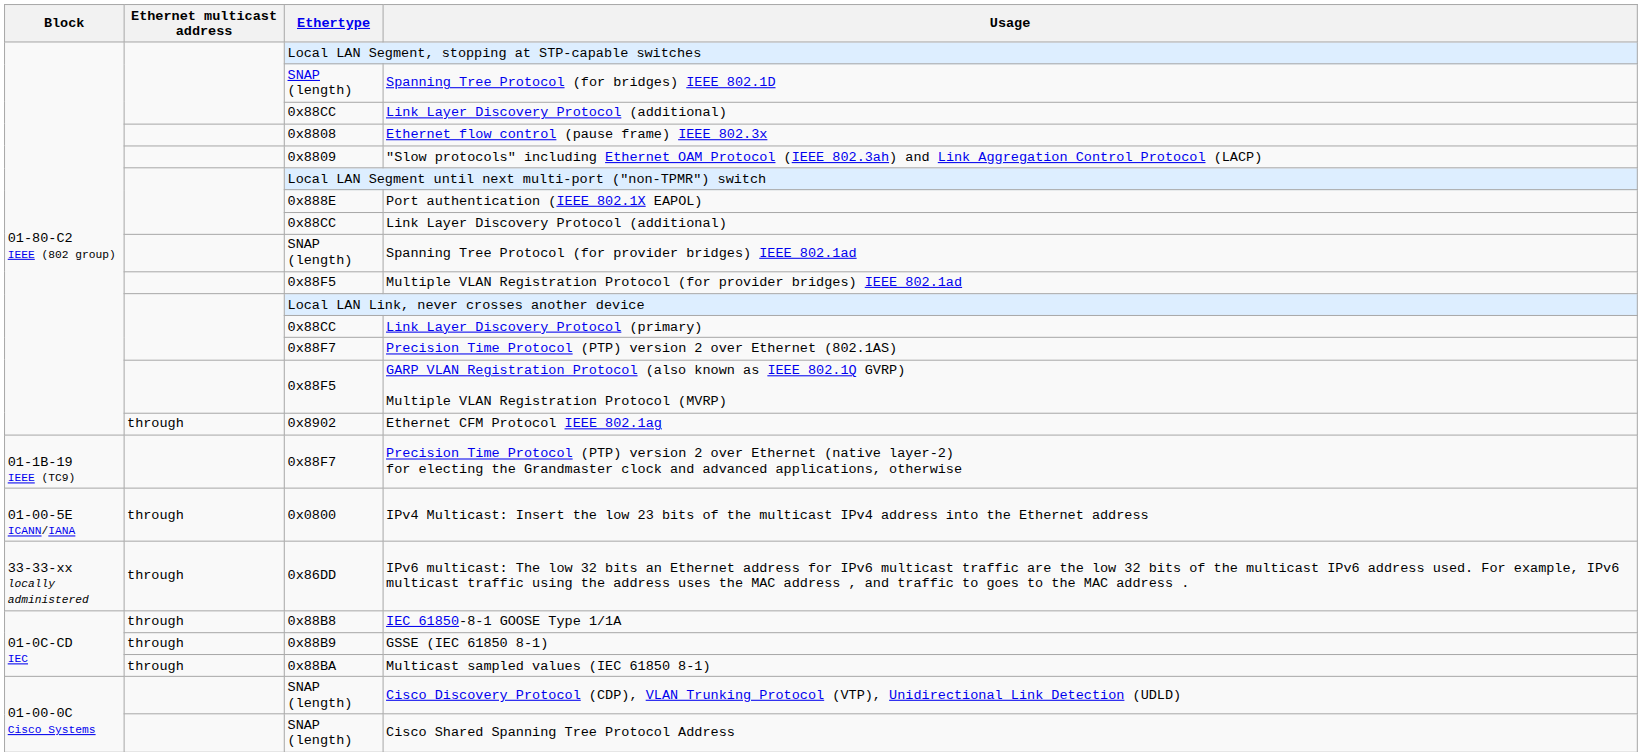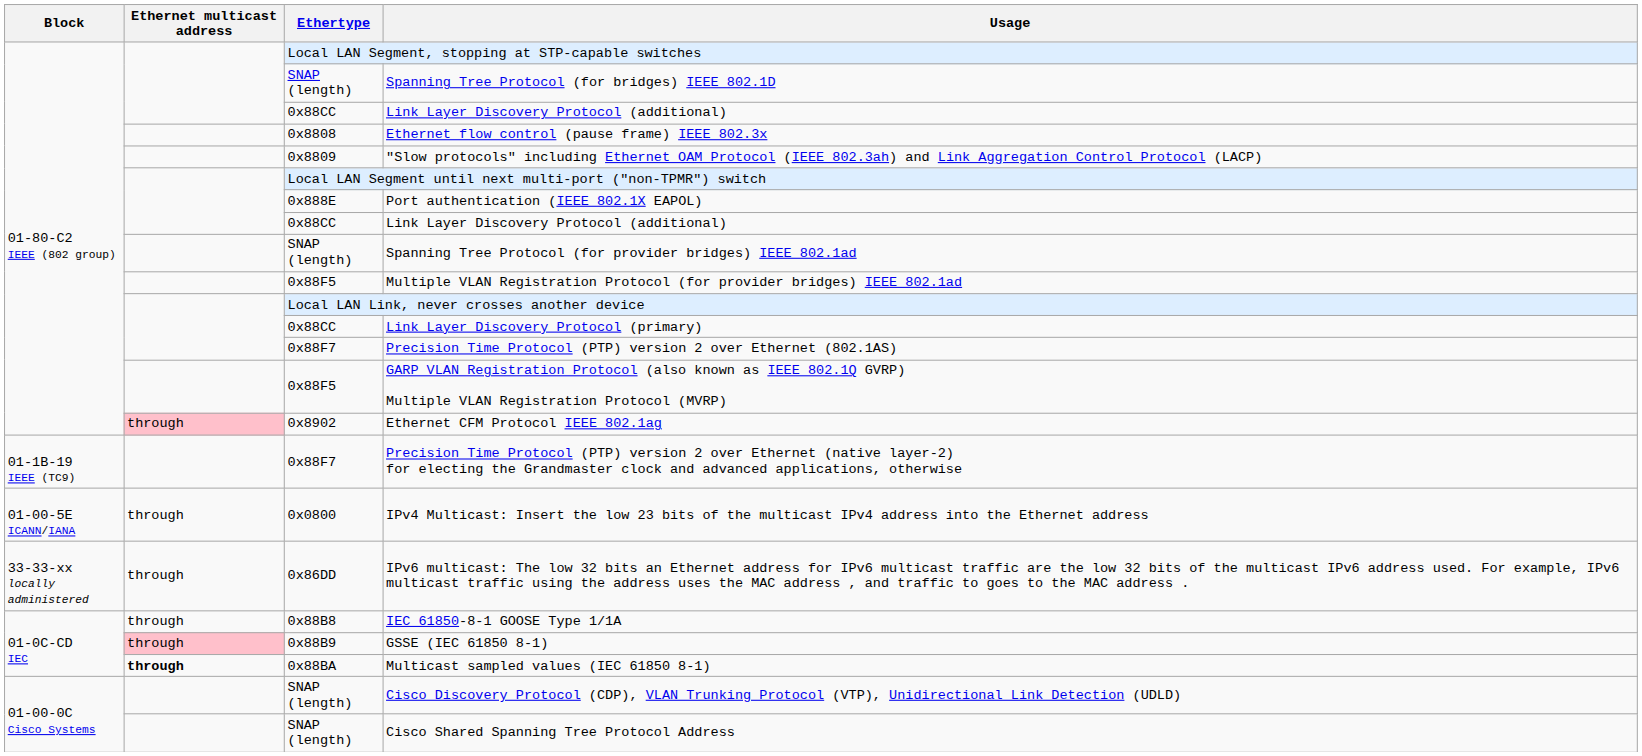(155, 424) no background -> (155, 424) pink background
(155, 643) no background -> (155, 643) pink background
(155, 665) normal -> (155, 665) bold
